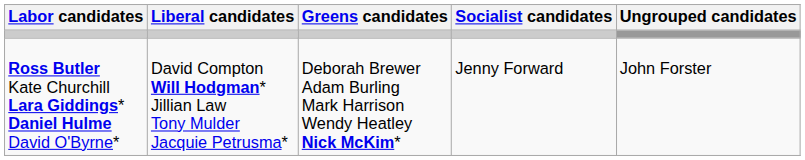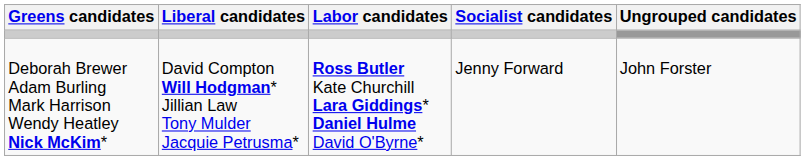columns swapped: (76, 17) <-> (375, 17)
